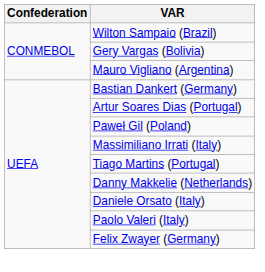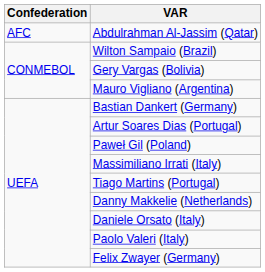+ row: (175, 32)
